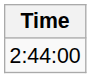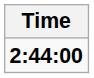(45, 55) normal -> (46, 55) bold
